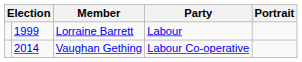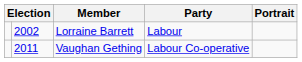(27, 31) 1999 -> (27, 31) 2002
(27, 48) 2014 -> (26, 48) 2011
